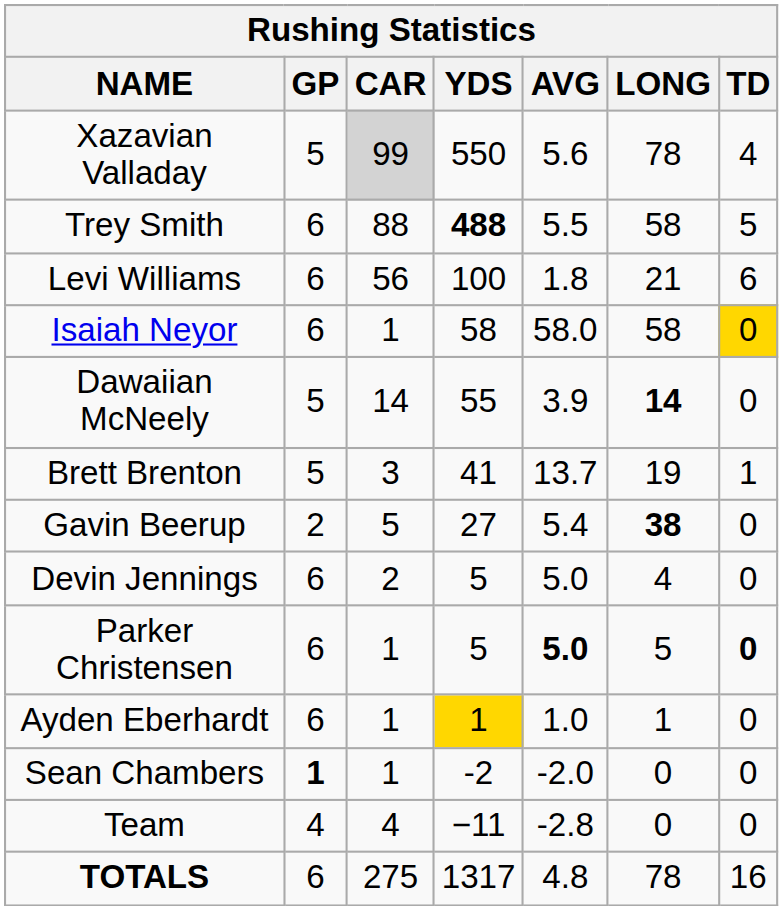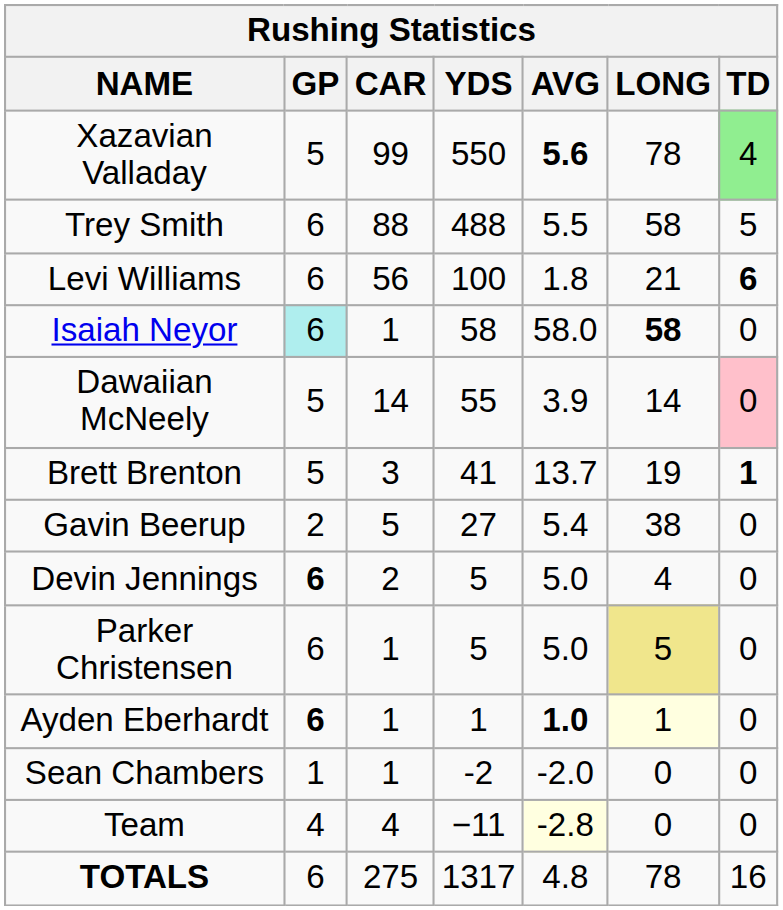(391, 154) lightgrey background -> (391, 154) no background
(565, 154) normal -> (565, 154) bold
(748, 154) no background -> (748, 154) lightgreen background
(479, 225) bold -> (479, 225) normal
(748, 278) normal -> (748, 278) bold
(315, 330) no background -> (315, 330) paleturquoise background
(663, 330) normal -> (663, 330) bold
(748, 330) gold background -> (748, 330) no background
(663, 401) bold -> (663, 401) normal
(748, 401) no background -> (748, 401) pink background
(748, 472) normal -> (748, 472) bold
(663, 525) bold -> (663, 525) normal
(315, 578) normal -> (315, 578) bold
(565, 649) bold -> (565, 649) normal
(663, 649) no background -> (663, 649) khaki background
(748, 649) bold -> (748, 649) normal
(315, 720) normal -> (315, 720) bold
(479, 720) gold background -> (479, 720) no background
(565, 720) normal -> (565, 720) bold
(663, 720) no background -> (663, 720) lightyellow background
(315, 772) bold -> (315, 772) normal
(565, 825) no background -> (565, 825) lightyellow background
